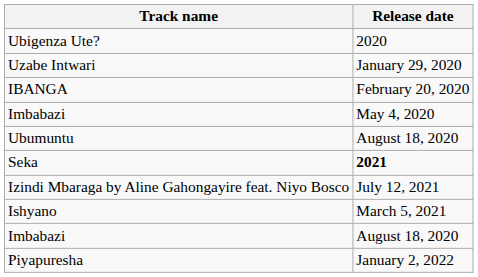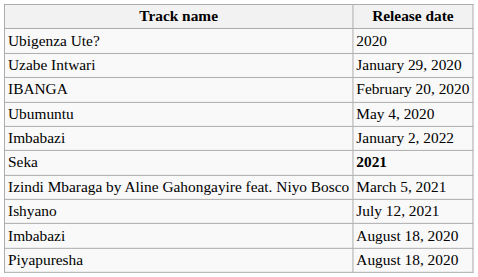(37, 114) Imbabazi -> (41, 114) Ubumuntu
(41, 138) Ubumuntu -> (37, 138) Imbabazi
(407, 138) August 18, 2020 -> (405, 138) January 2, 2022
(398, 187) July 12, 2021 -> (401, 187) March 5, 2021
(401, 211) March 5, 2021 -> (398, 211) July 12, 2021
(405, 260) January 2, 2022 -> (407, 260) August 18, 2020
